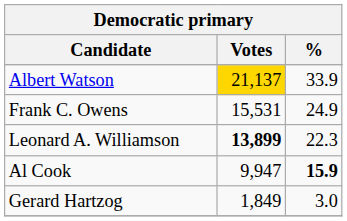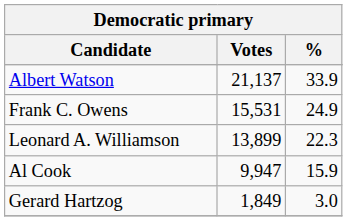(256, 79) gold background -> (256, 79) no background
(256, 140) bold -> (256, 140) normal
(322, 170) bold -> (322, 170) normal
